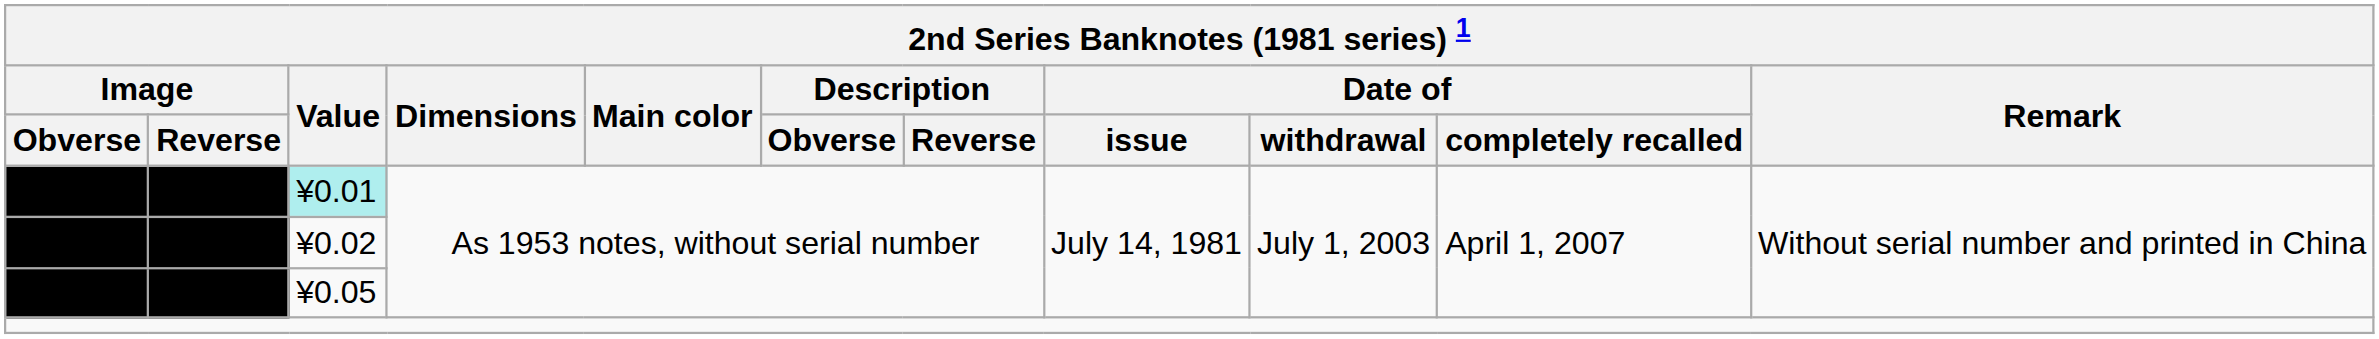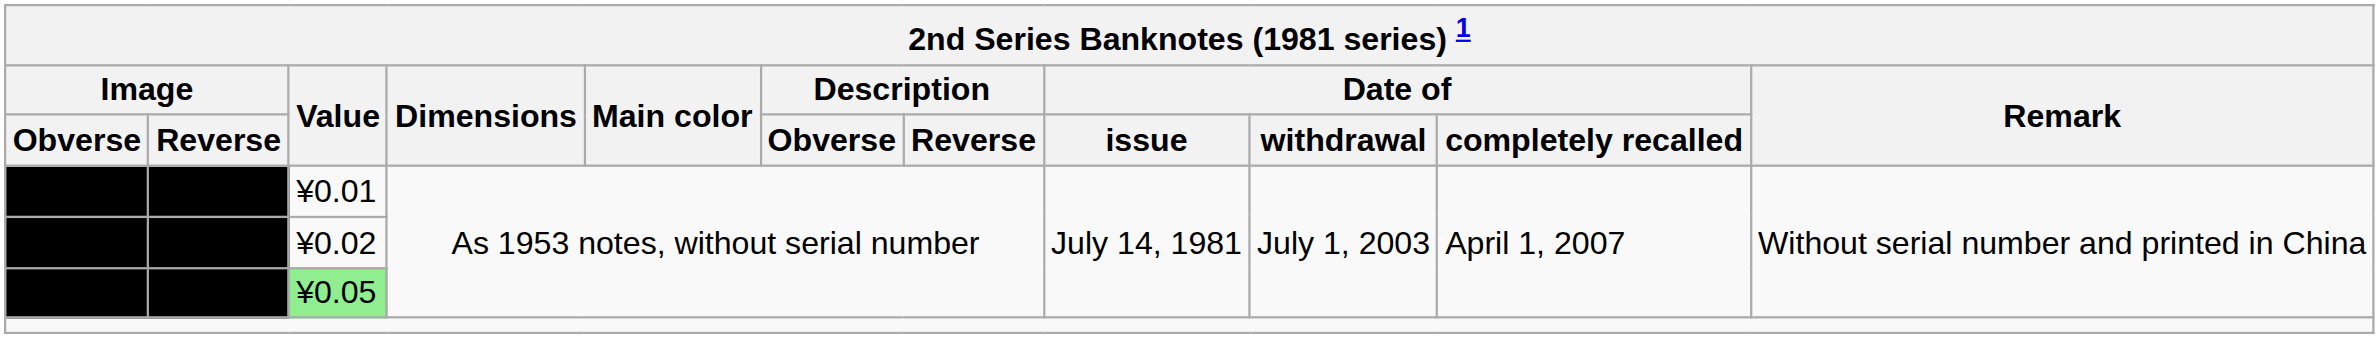(336, 192) paleturquoise background -> (336, 192) no background
(336, 293) no background -> (336, 293) lightgreen background
